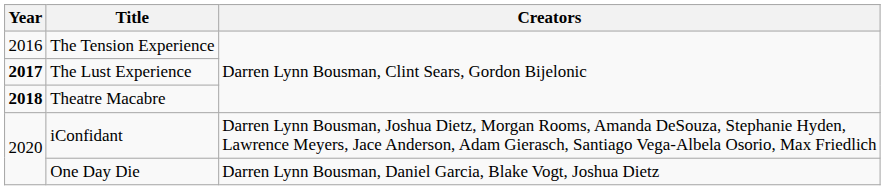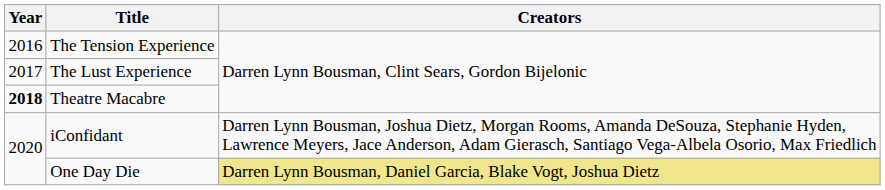(25, 71) bold -> (25, 71) normal
(441, 171) no background -> (441, 171) khaki background
